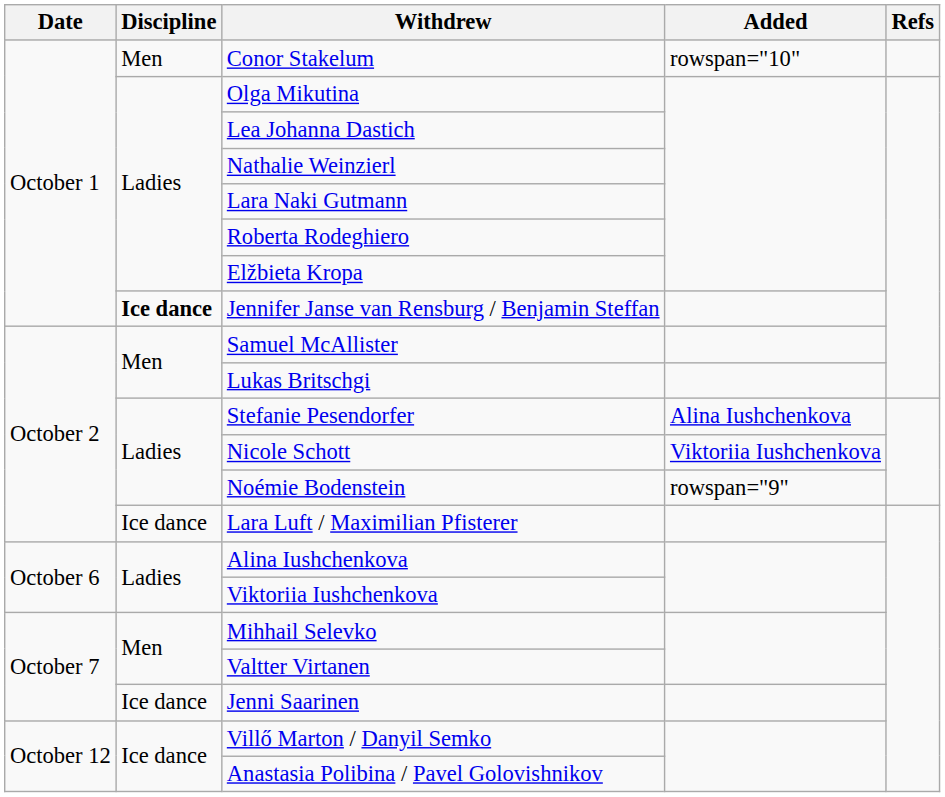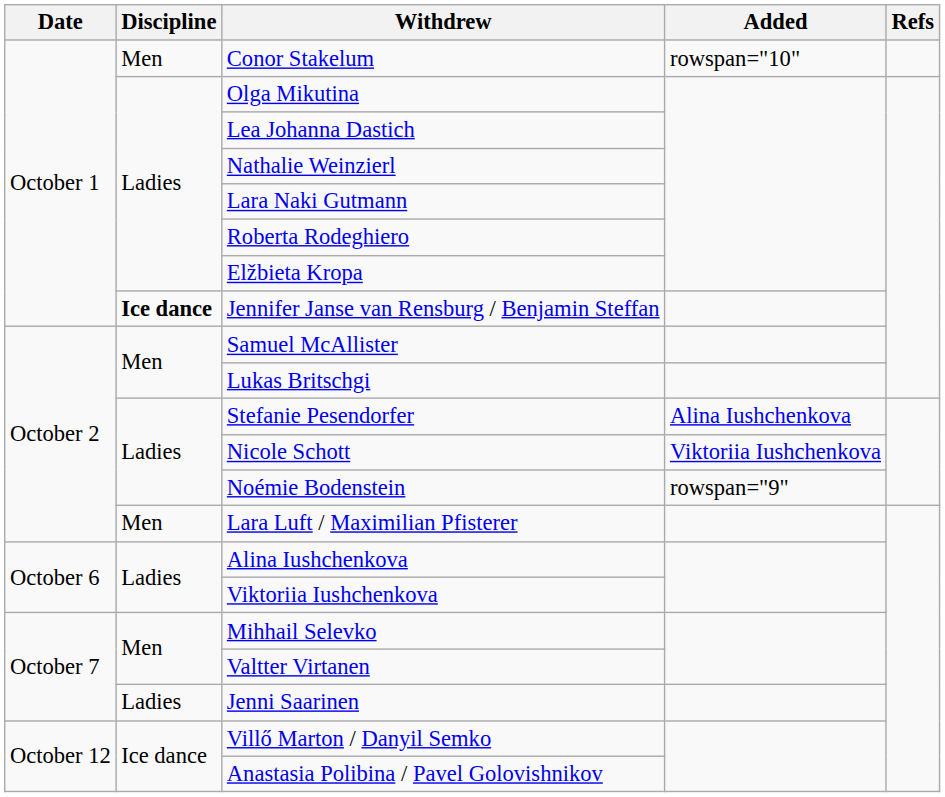(164, 523) Ice dance -> (142, 523) Men
(164, 702) Ice dance -> (151, 702) Ladies
